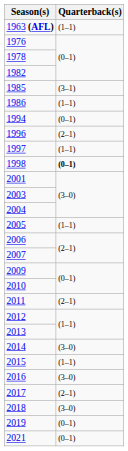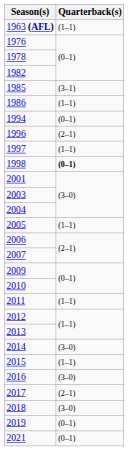(67, 301) (2–1) -> (67, 301) (1–1)
